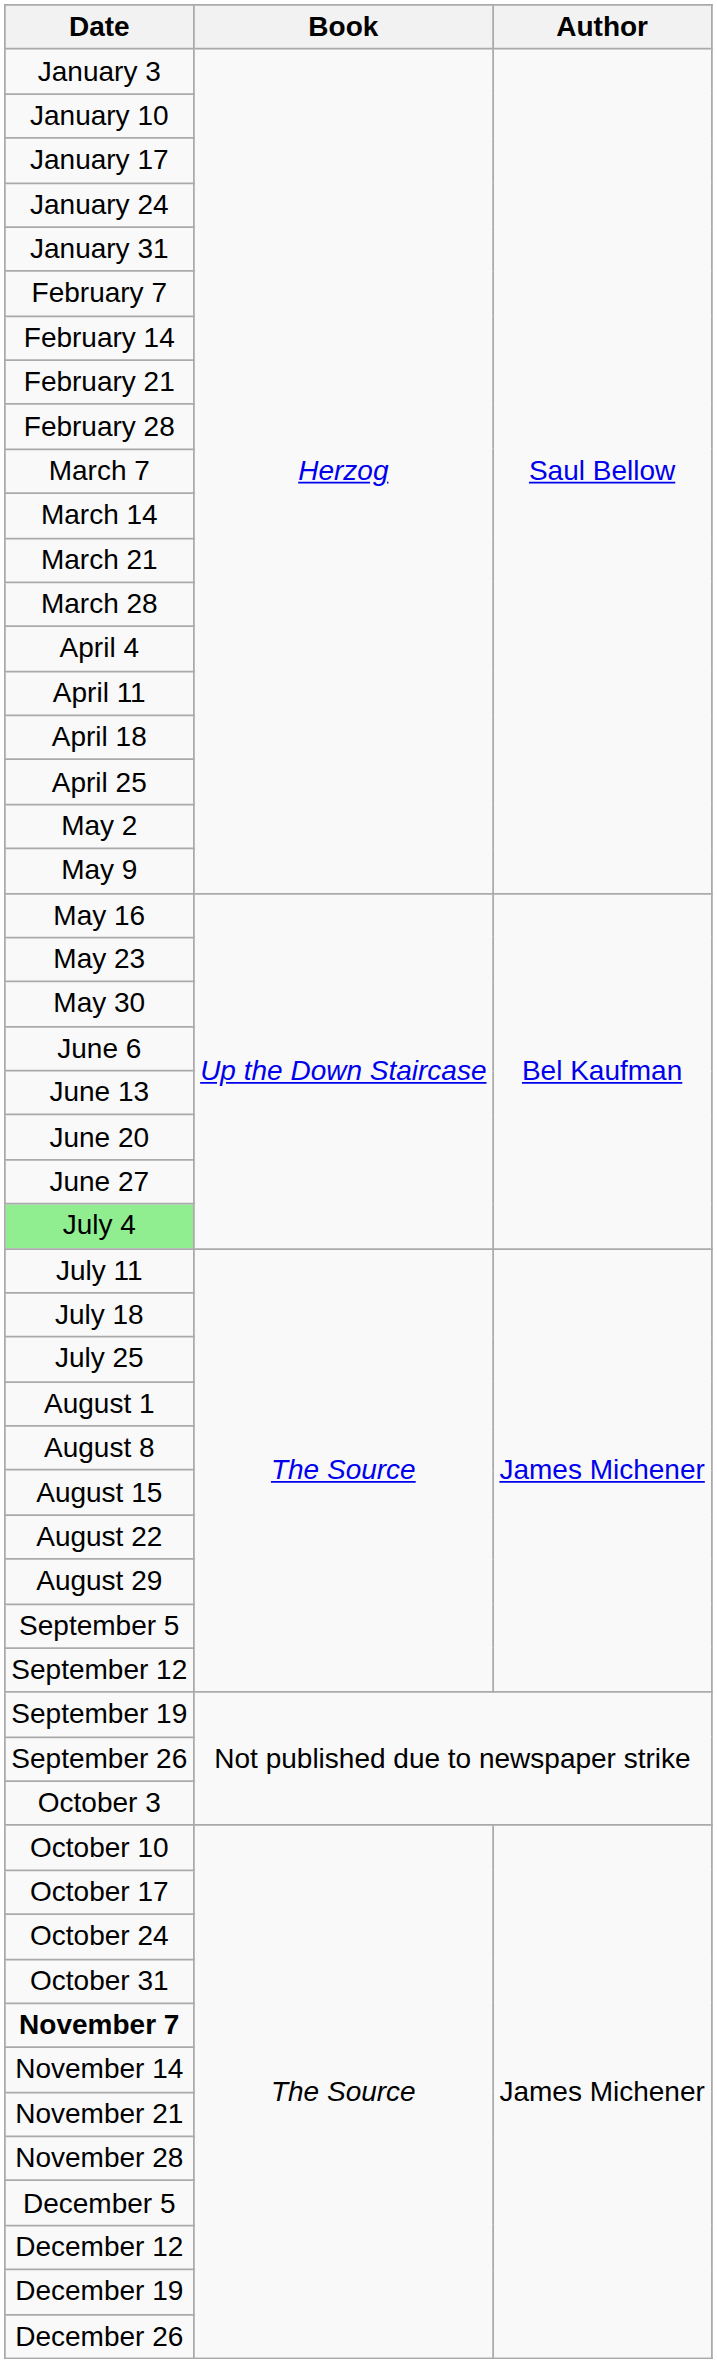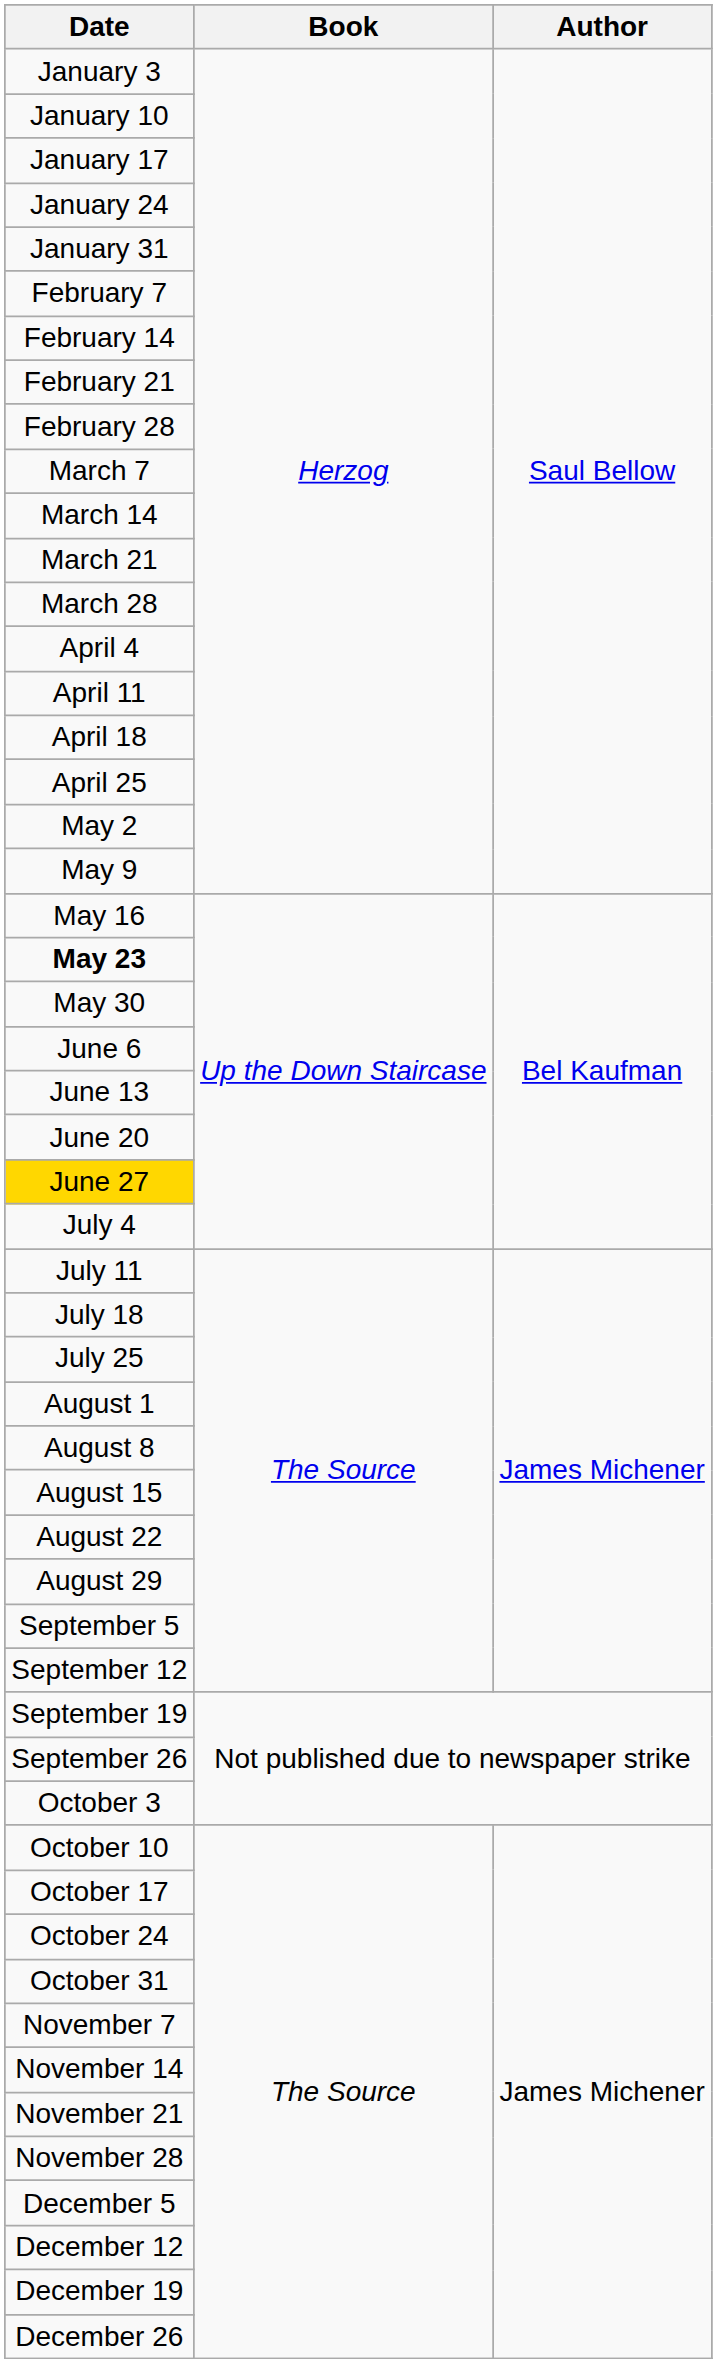(99, 959) normal -> (99, 959) bold
(99, 1181) no background -> (99, 1181) gold background
(99, 1225) lightgreen background -> (99, 1225) no background
(99, 2024) bold -> (99, 2024) normal
